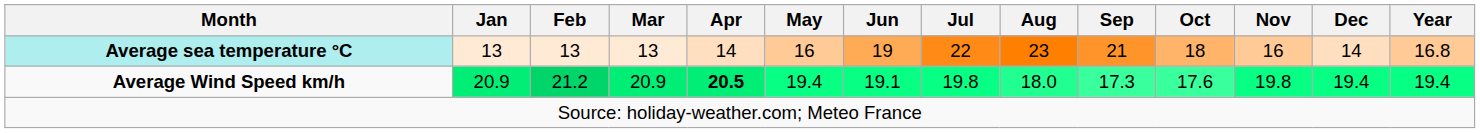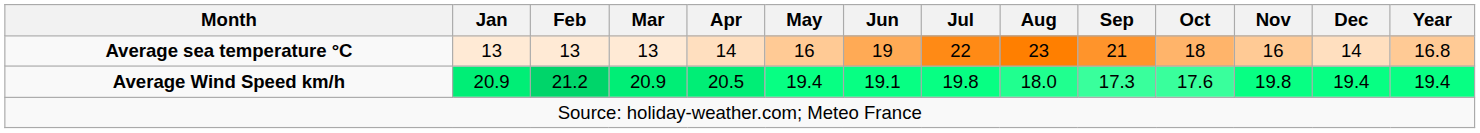(229, 51) paleturquoise background -> (229, 51) no background
(726, 82) bold -> (726, 82) normal
